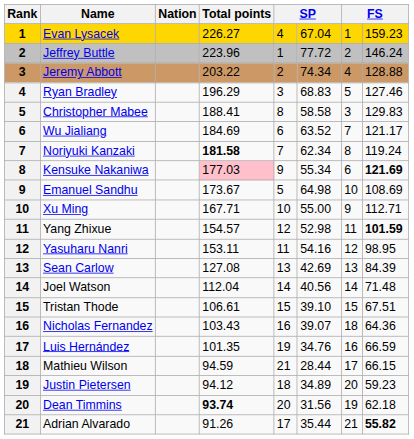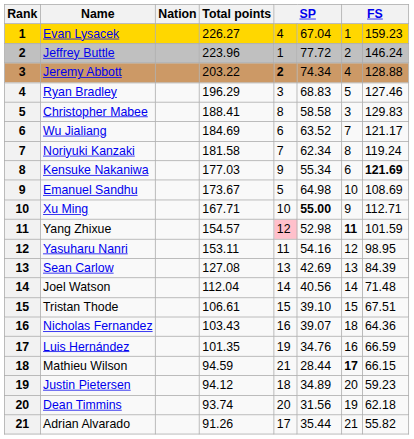(280, 72) normal -> (280, 72) bold
(221, 151) bold -> (221, 151) normal
(221, 170) pink background -> (221, 170) no background
(316, 209) normal -> (316, 209) bold
(284, 229) no background -> (284, 229) pink background
(351, 229) normal -> (351, 229) bold
(384, 229) bold -> (384, 229) normal
(351, 365) normal -> (351, 365) bold
(218, 405) bold -> (218, 405) normal
(380, 424) bold -> (380, 424) normal
